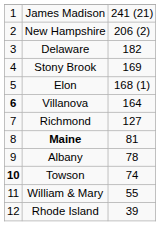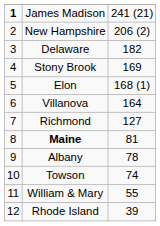(13, 13) normal -> (13, 13) bold
(13, 103) bold -> (13, 103) normal
(13, 175) bold -> (13, 175) normal
